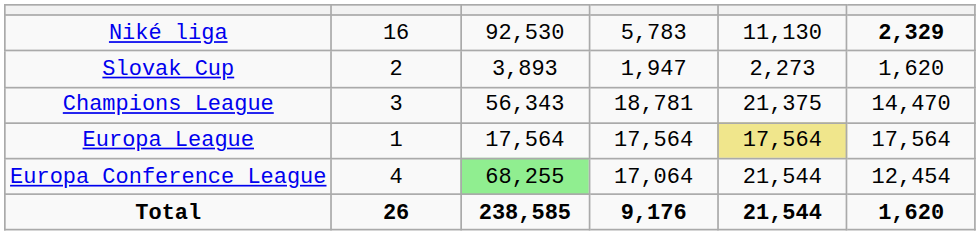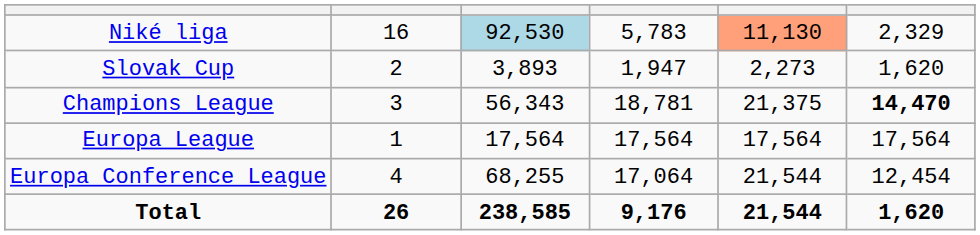(525, 33) no background -> (525, 33) lightblue background
(782, 33) no background -> (782, 33) lightsalmon background
(911, 33) bold -> (911, 33) normal
(911, 105) normal -> (911, 105) bold
(782, 141) khaki background -> (782, 141) no background
(525, 176) lightgreen background -> (525, 176) no background
